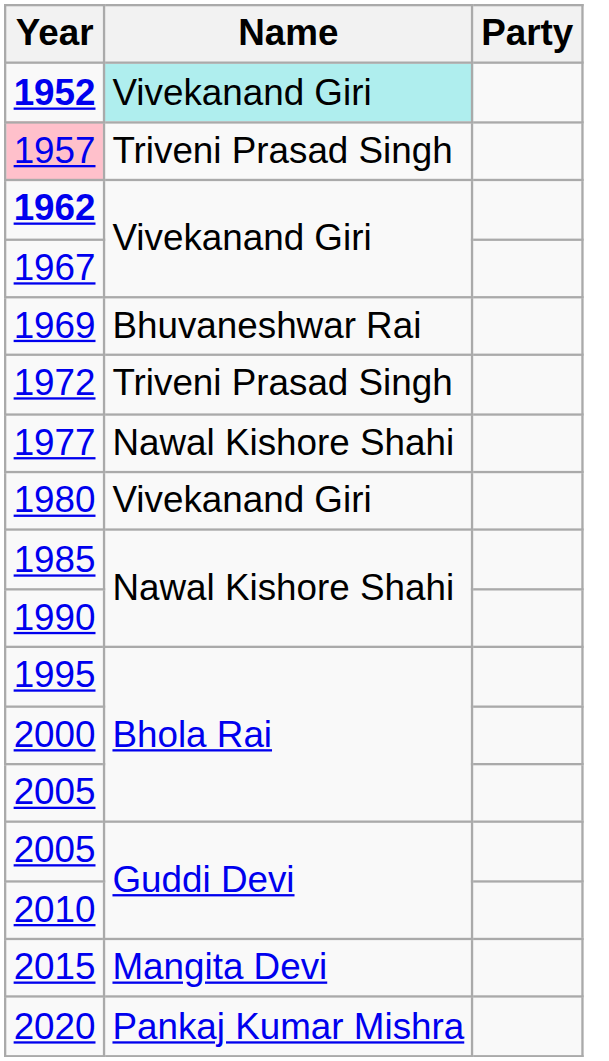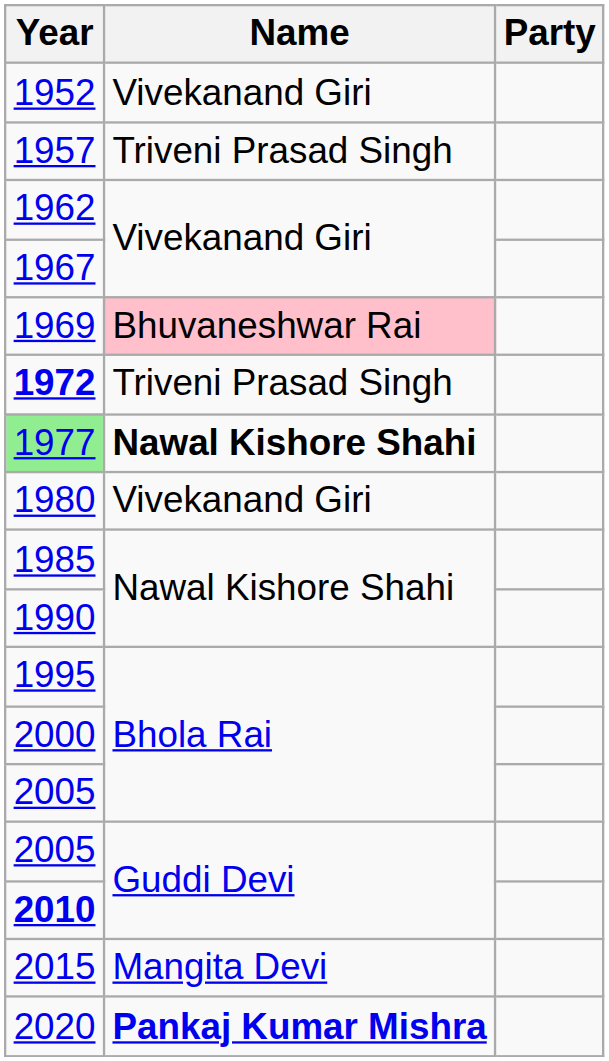(55, 92) bold -> (55, 92) normal
(242, 92) paleturquoise background -> (242, 92) no background
(55, 150) pink background -> (55, 150) no background
(55, 208) bold -> (55, 208) normal
(267, 325) no background -> (267, 325) pink background
(55, 383) normal -> (55, 383) bold
(55, 442) no background -> (55, 442) lightgreen background
(283, 442) normal -> (294, 442) bold
(55, 909) normal -> (55, 909) bold
(288, 1025) normal -> (300, 1025) bold
